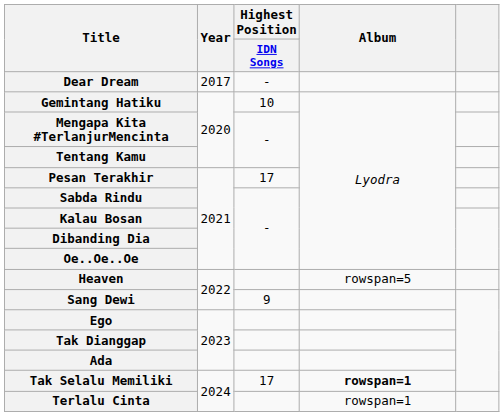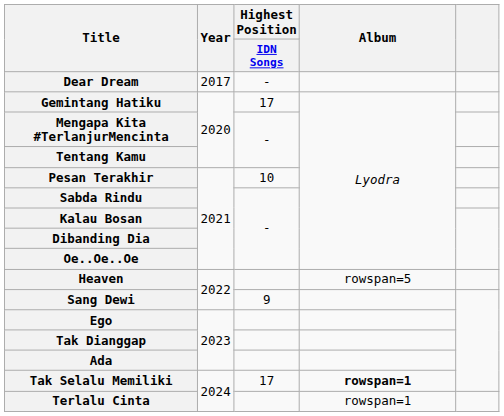(267, 102) 10 -> (267, 102) 17
(267, 177) 17 -> (267, 177) 10
